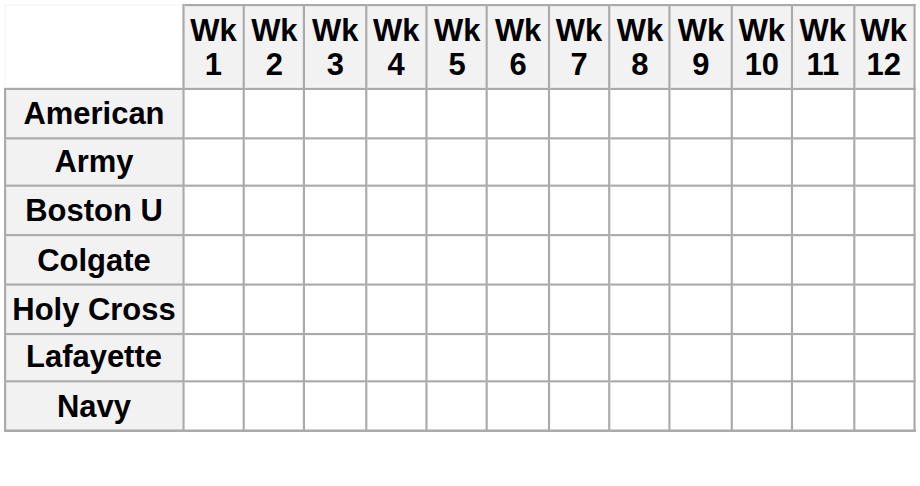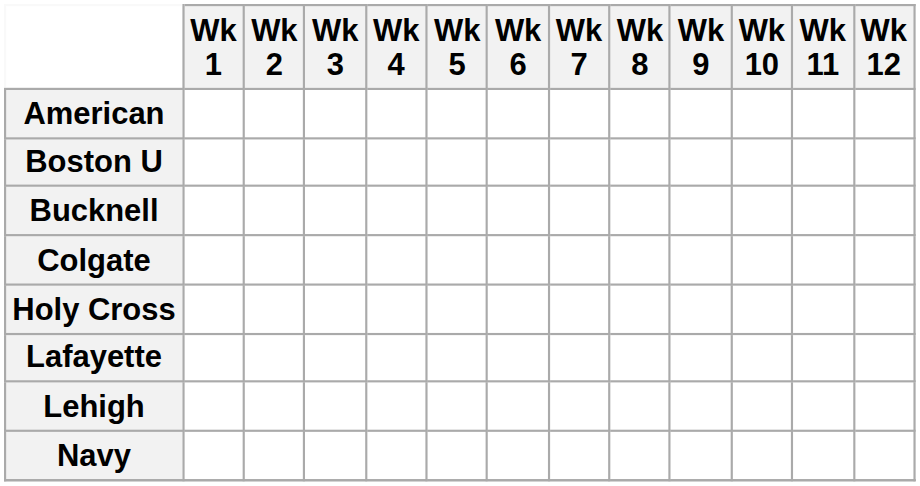- row: (94, 162)
+ row: (94, 211)
+ row: (94, 407)
